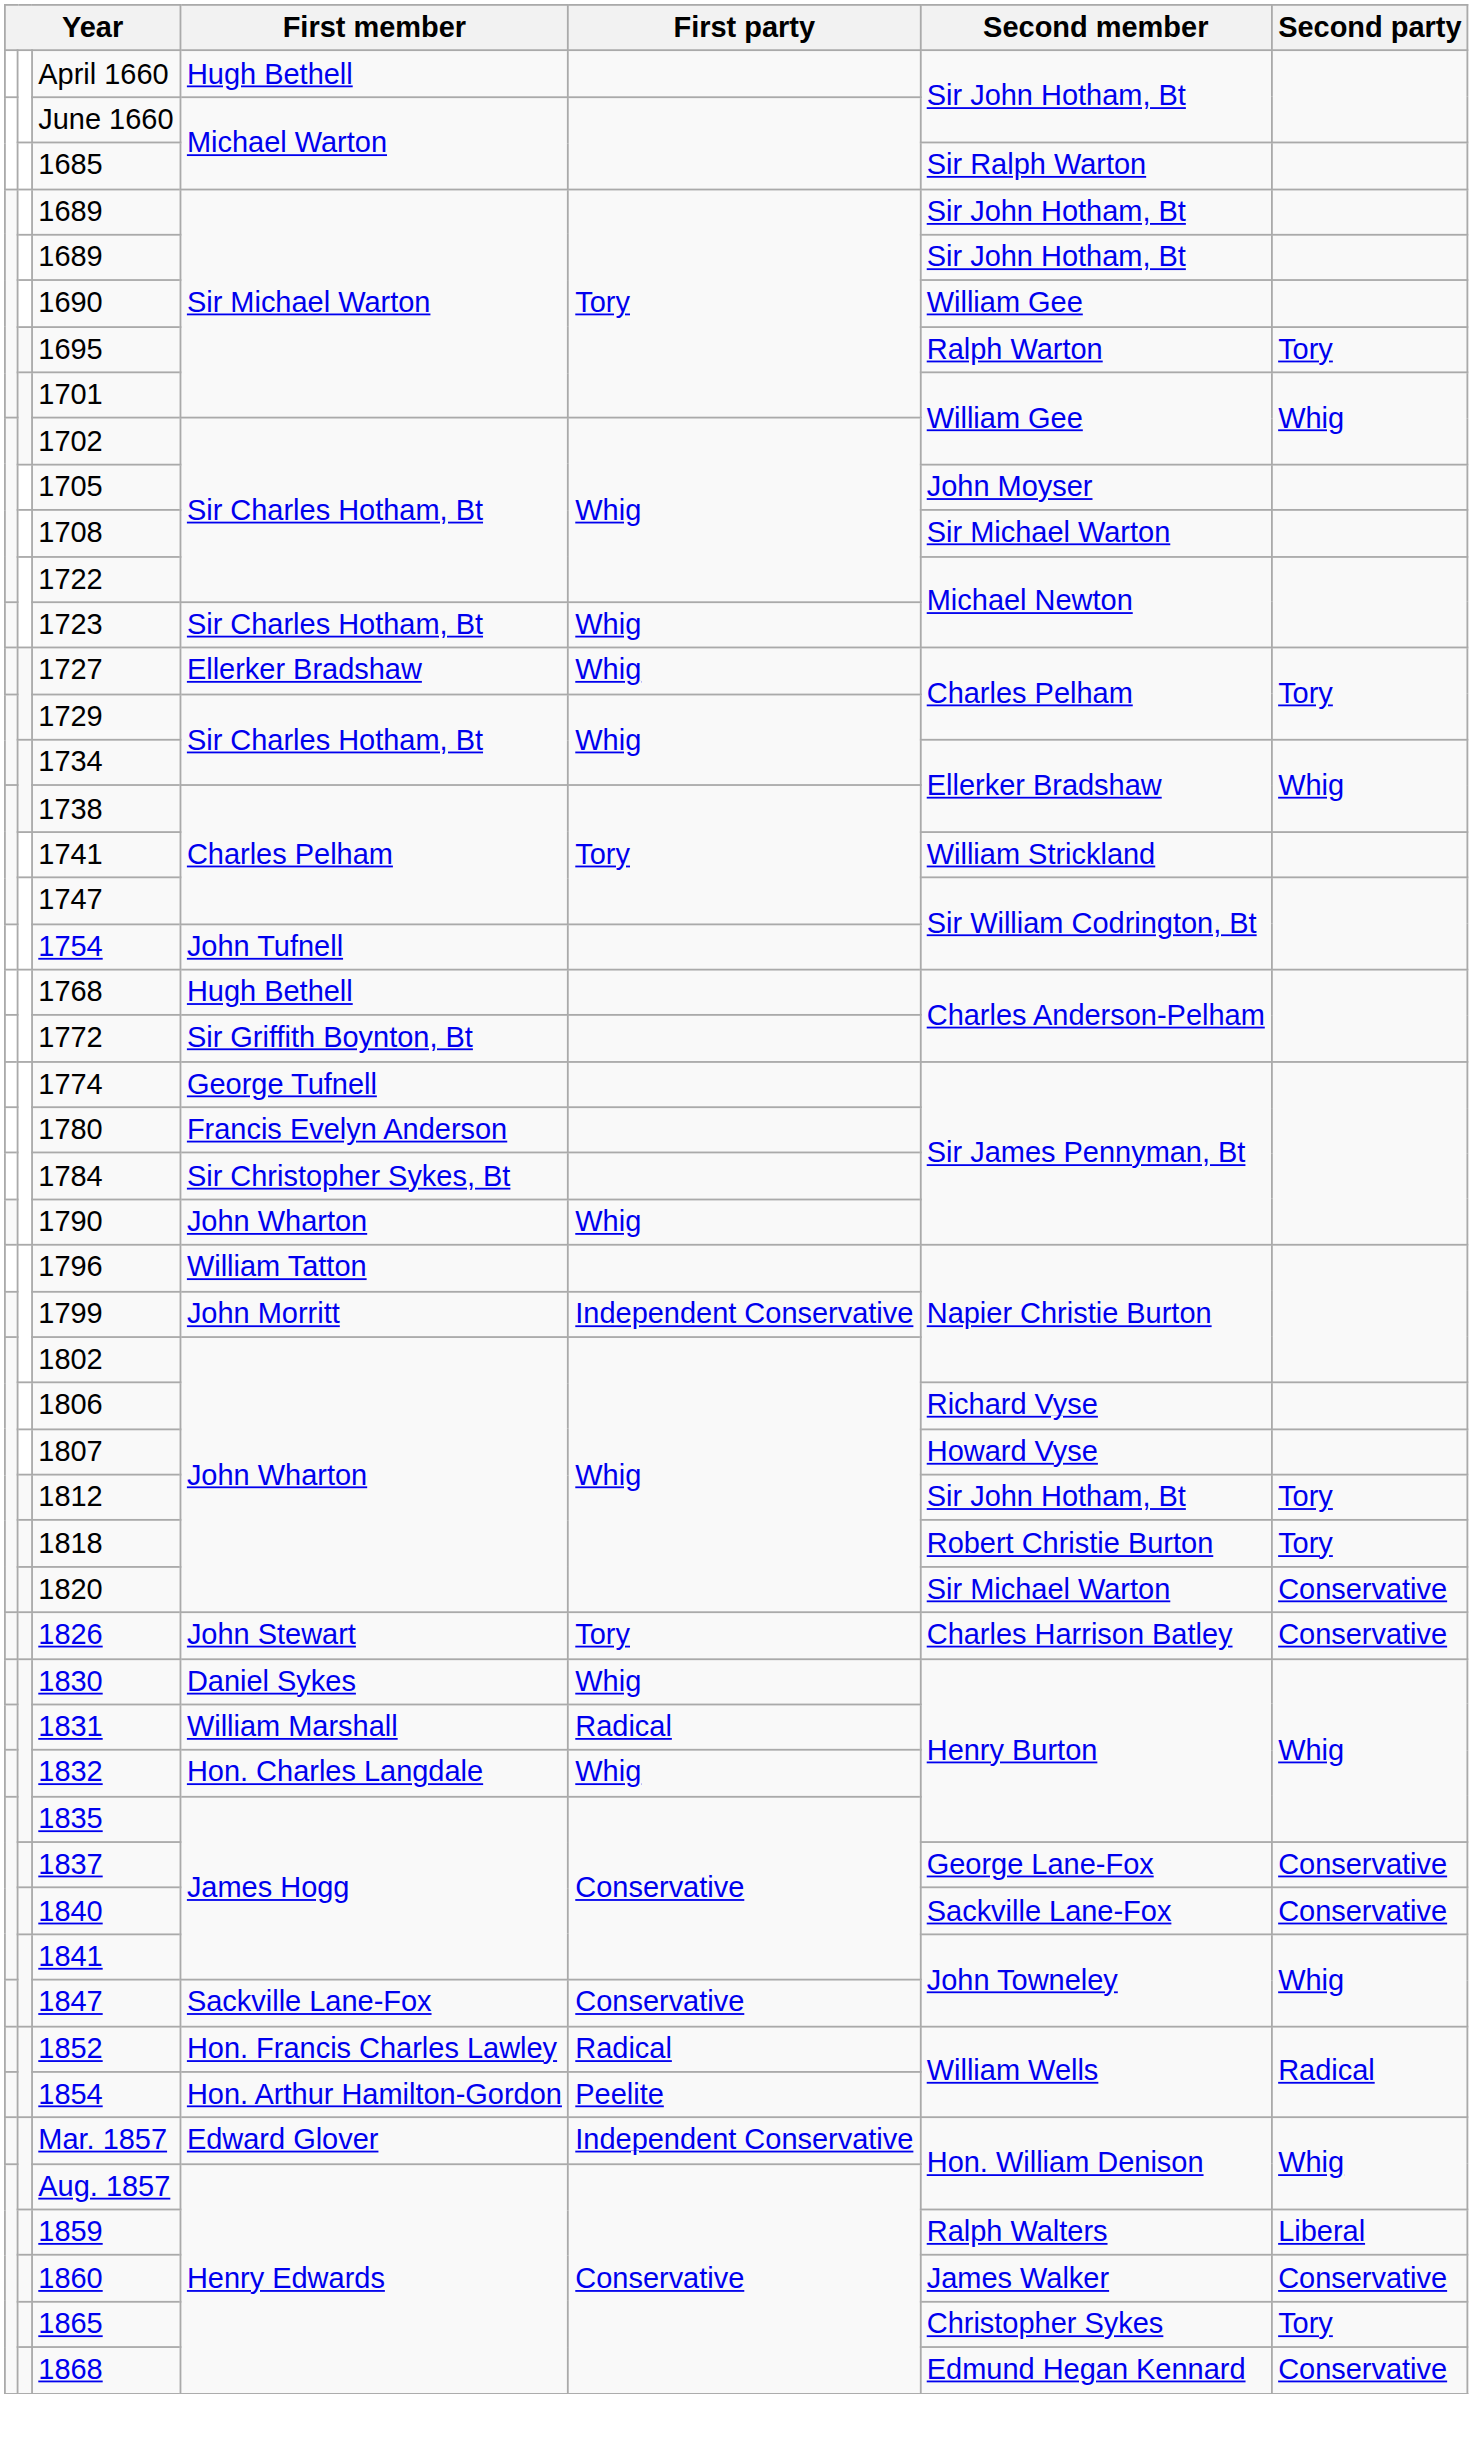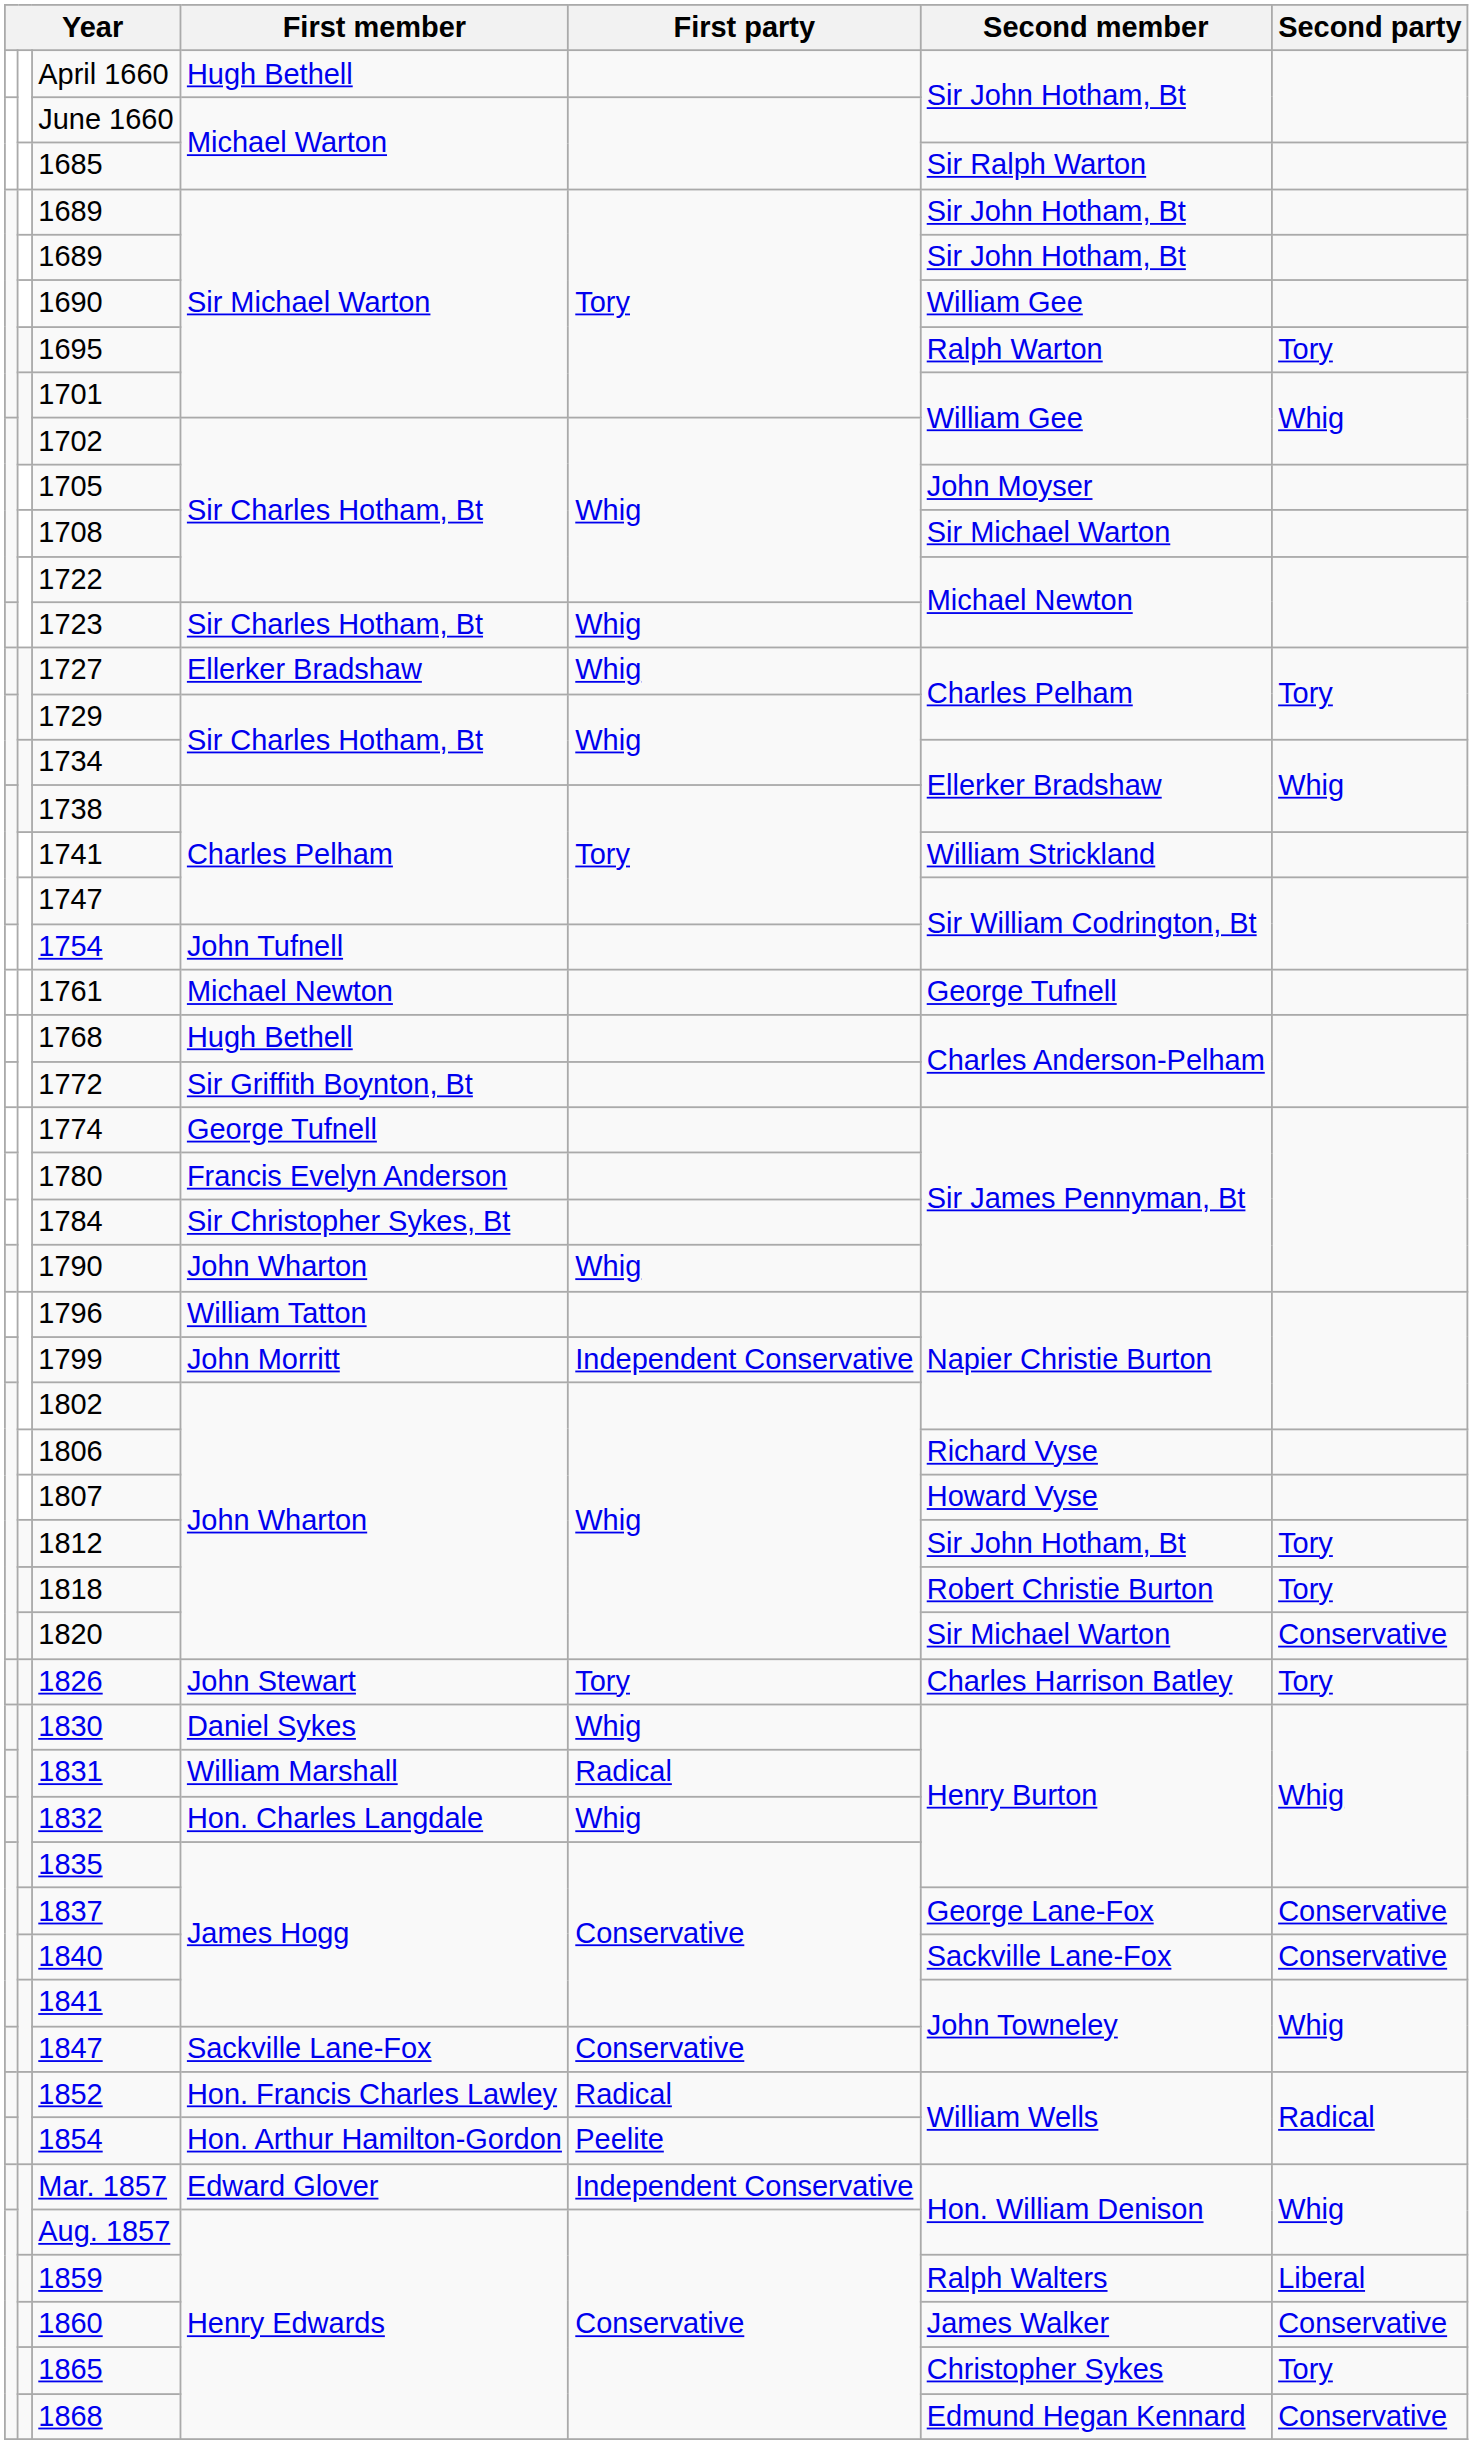+ row: (70, 991)
(1363, 1634) Conservative -> (1305, 1680) Tory
